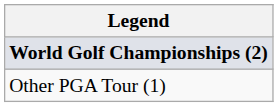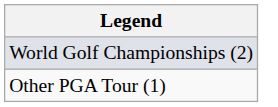(138, 53) bold -> (131, 53) normal
